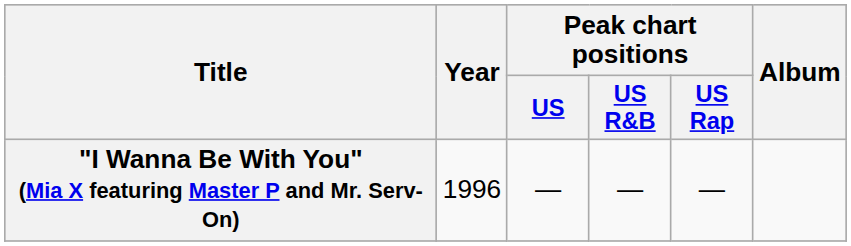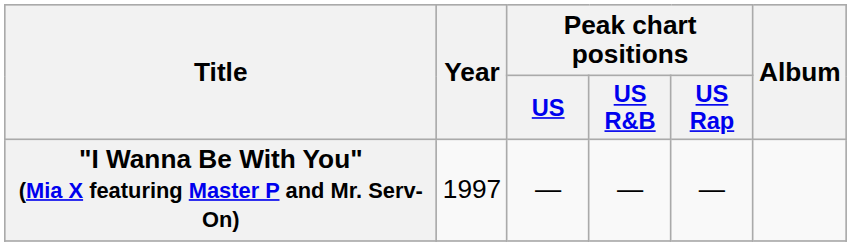(472, 189) 1996 -> (472, 189) 1997
